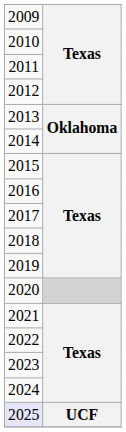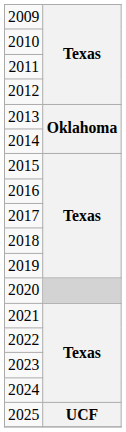(24, 414) lavender background -> (24, 414) no background
